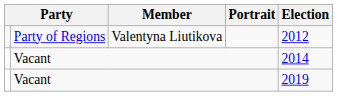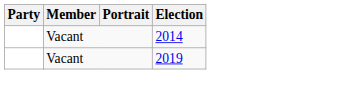- row: (60, 36)
